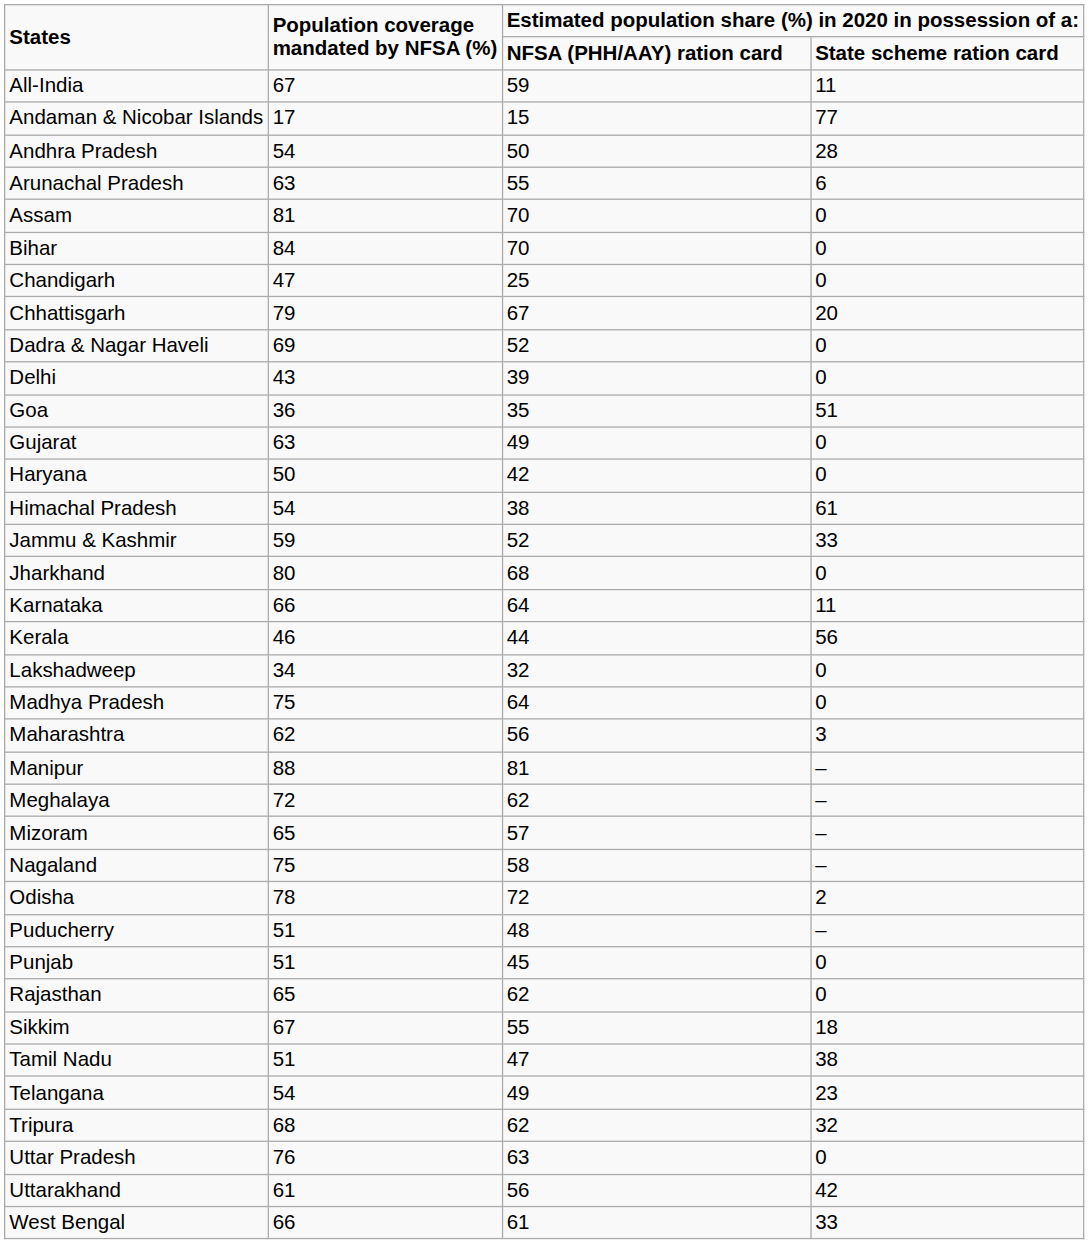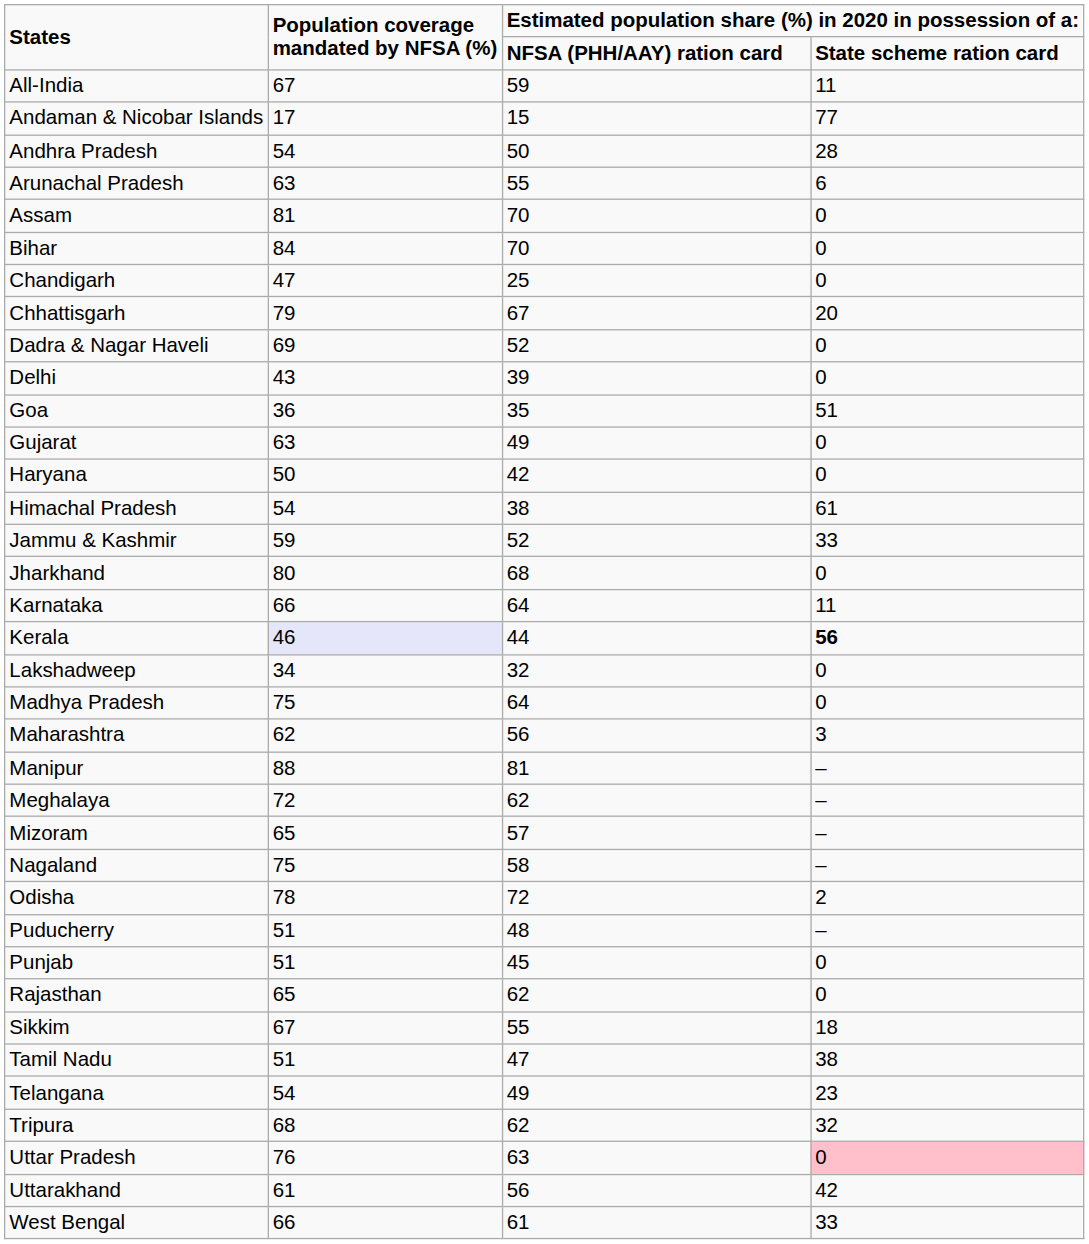(284, 637) no background -> (284, 637) lavender background
(827, 637) normal -> (827, 637) bold
(821, 1157) no background -> (821, 1157) pink background
